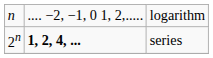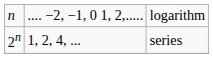(54, 40) bold -> (54, 40) normal
